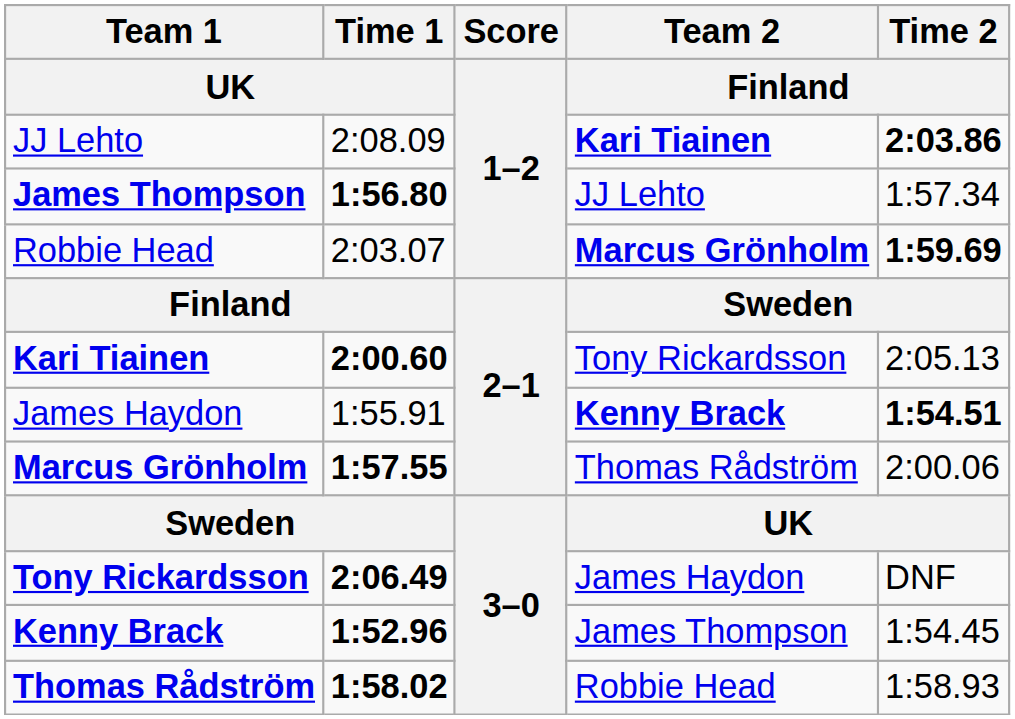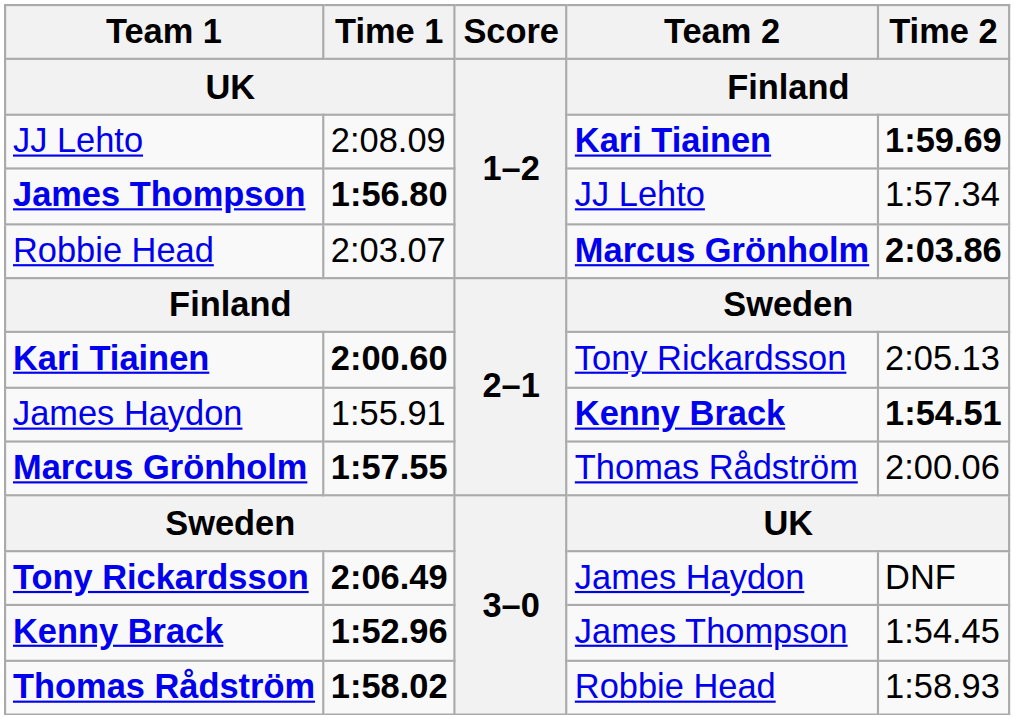(943, 140) 2:03.86 -> (943, 140) 1:59.69
(943, 250) 1:59.69 -> (943, 250) 2:03.86
